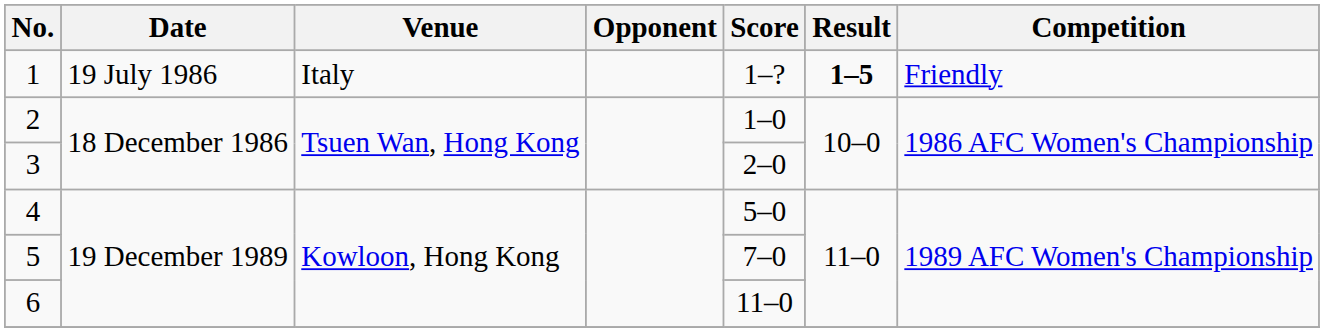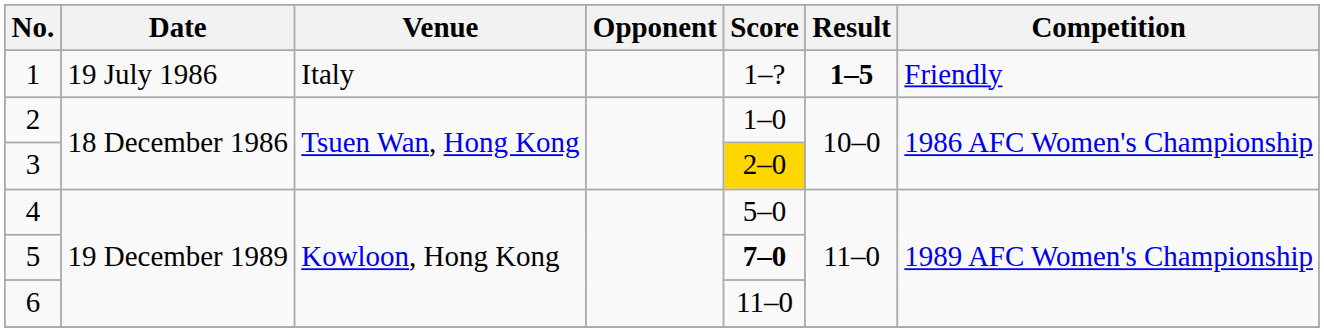(764, 165) no background -> (764, 165) gold background
(764, 257) normal -> (764, 257) bold
